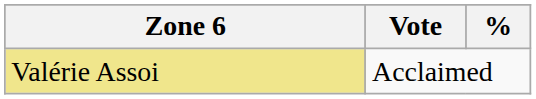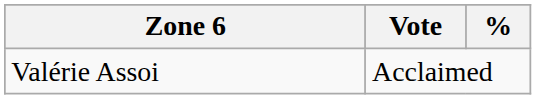(85, 70) khaki background -> (85, 70) no background
